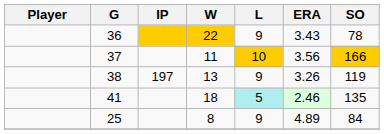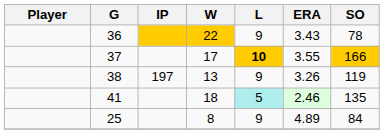(211, 56) 11 -> (211, 56) 17
(259, 56) normal -> (259, 56) bold
(307, 56) 3.56 -> (307, 56) 3.55
